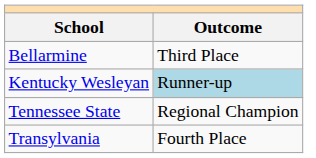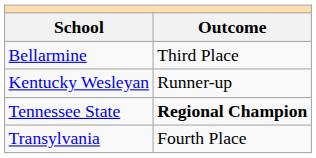(195, 82) lightblue background -> (195, 82) no background
(228, 110) normal -> (232, 110) bold
